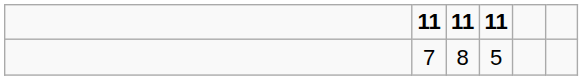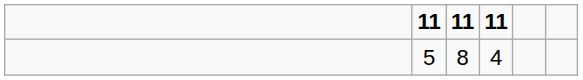(429, 57) 7 -> (429, 57) 5
(496, 57) 5 -> (496, 57) 4
